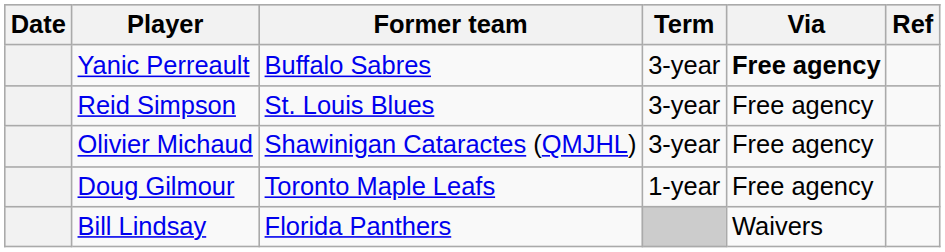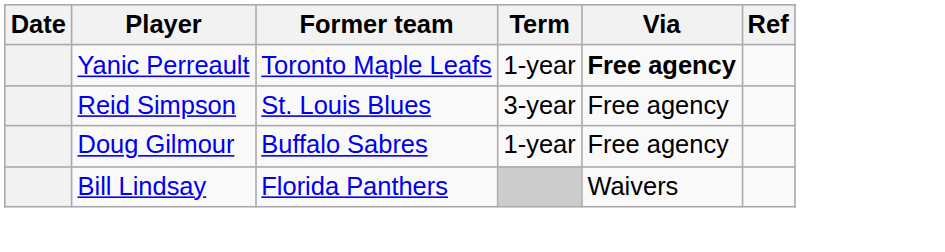(348, 65) Buffalo Sabres -> (377, 65) Toronto Maple Leafs
(684, 65) 3-year -> (540, 65) 1-year
- row: (165, 145)
(380, 186) Toronto Maple Leafs -> (345, 145) Buffalo Sabres
